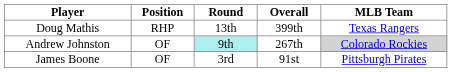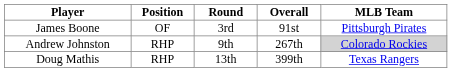rows swapped: (68, 59) <-> (68, 28)
(163, 43) OF -> (163, 43) RHP
(226, 43) paleturquoise background -> (226, 43) no background
